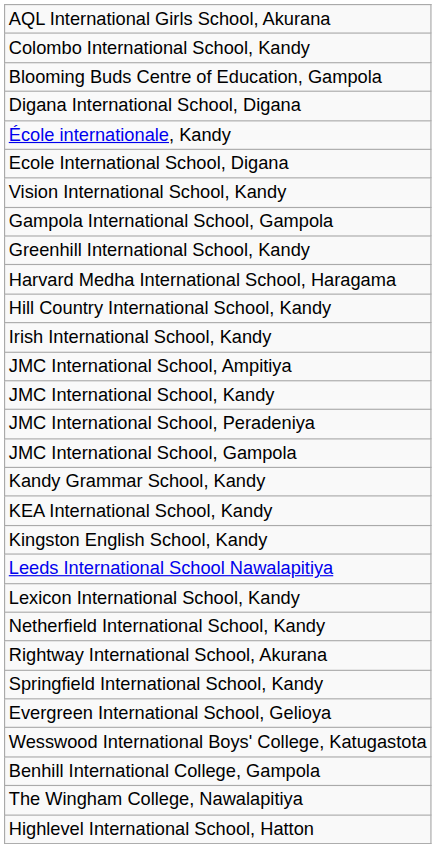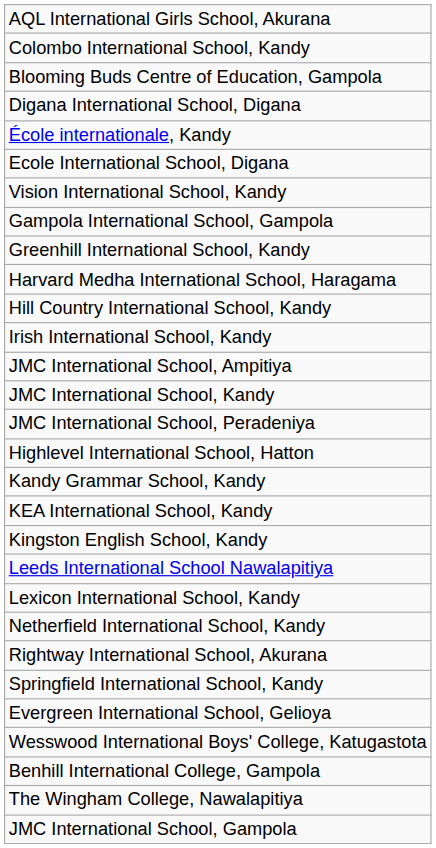(153, 452) JMC International School, Gampola -> (161, 452) Highlevel International School, Hatton
(161, 828) Highlevel International School, Hatton -> (153, 828) JMC International School, Gampola
